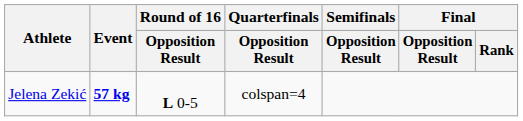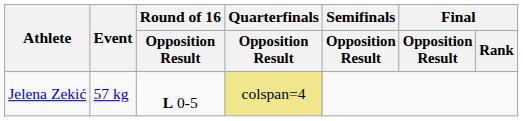(111, 94) bold -> (111, 94) normal
(274, 94) no background -> (274, 94) khaki background
